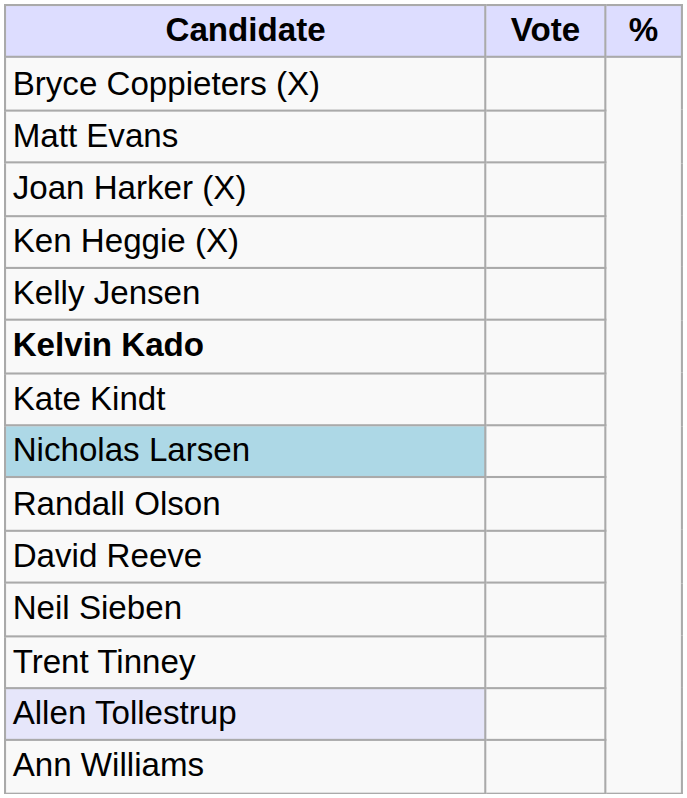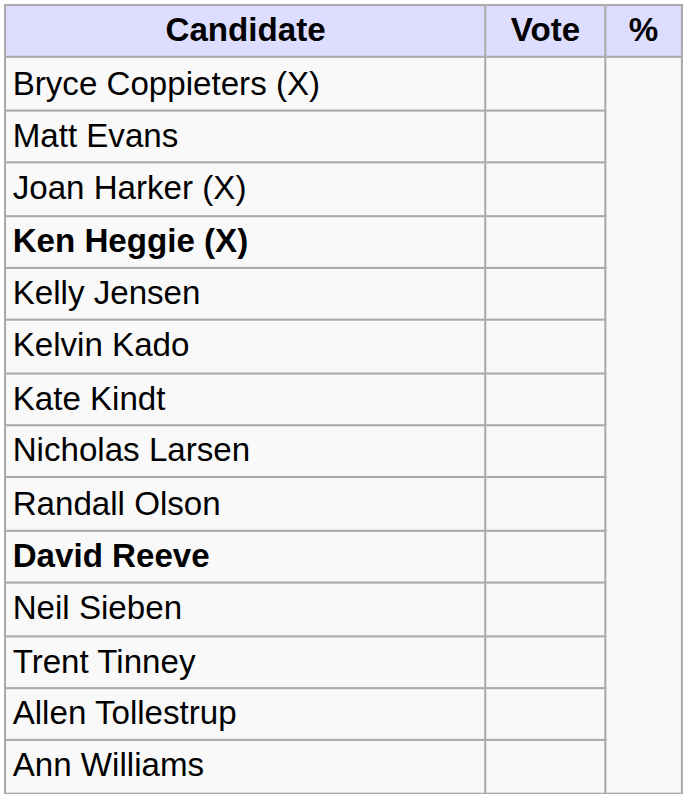(126, 240) normal -> (130, 240) bold
(108, 345) bold -> (101, 345) normal
(131, 450) lightblue background -> (131, 450) no background
(107, 556) normal -> (111, 556) bold
(125, 713) lavender background -> (125, 713) no background
